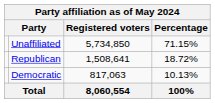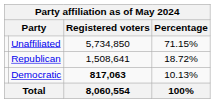(108, 75) normal -> (108, 75) bold
